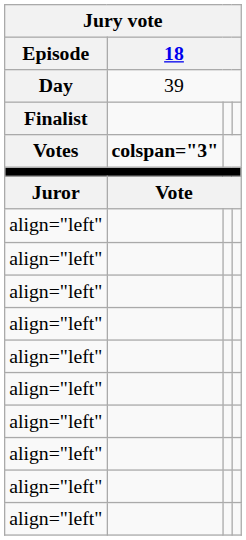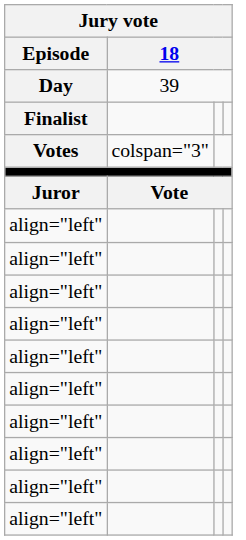(165, 151) bold -> (160, 151) normal
